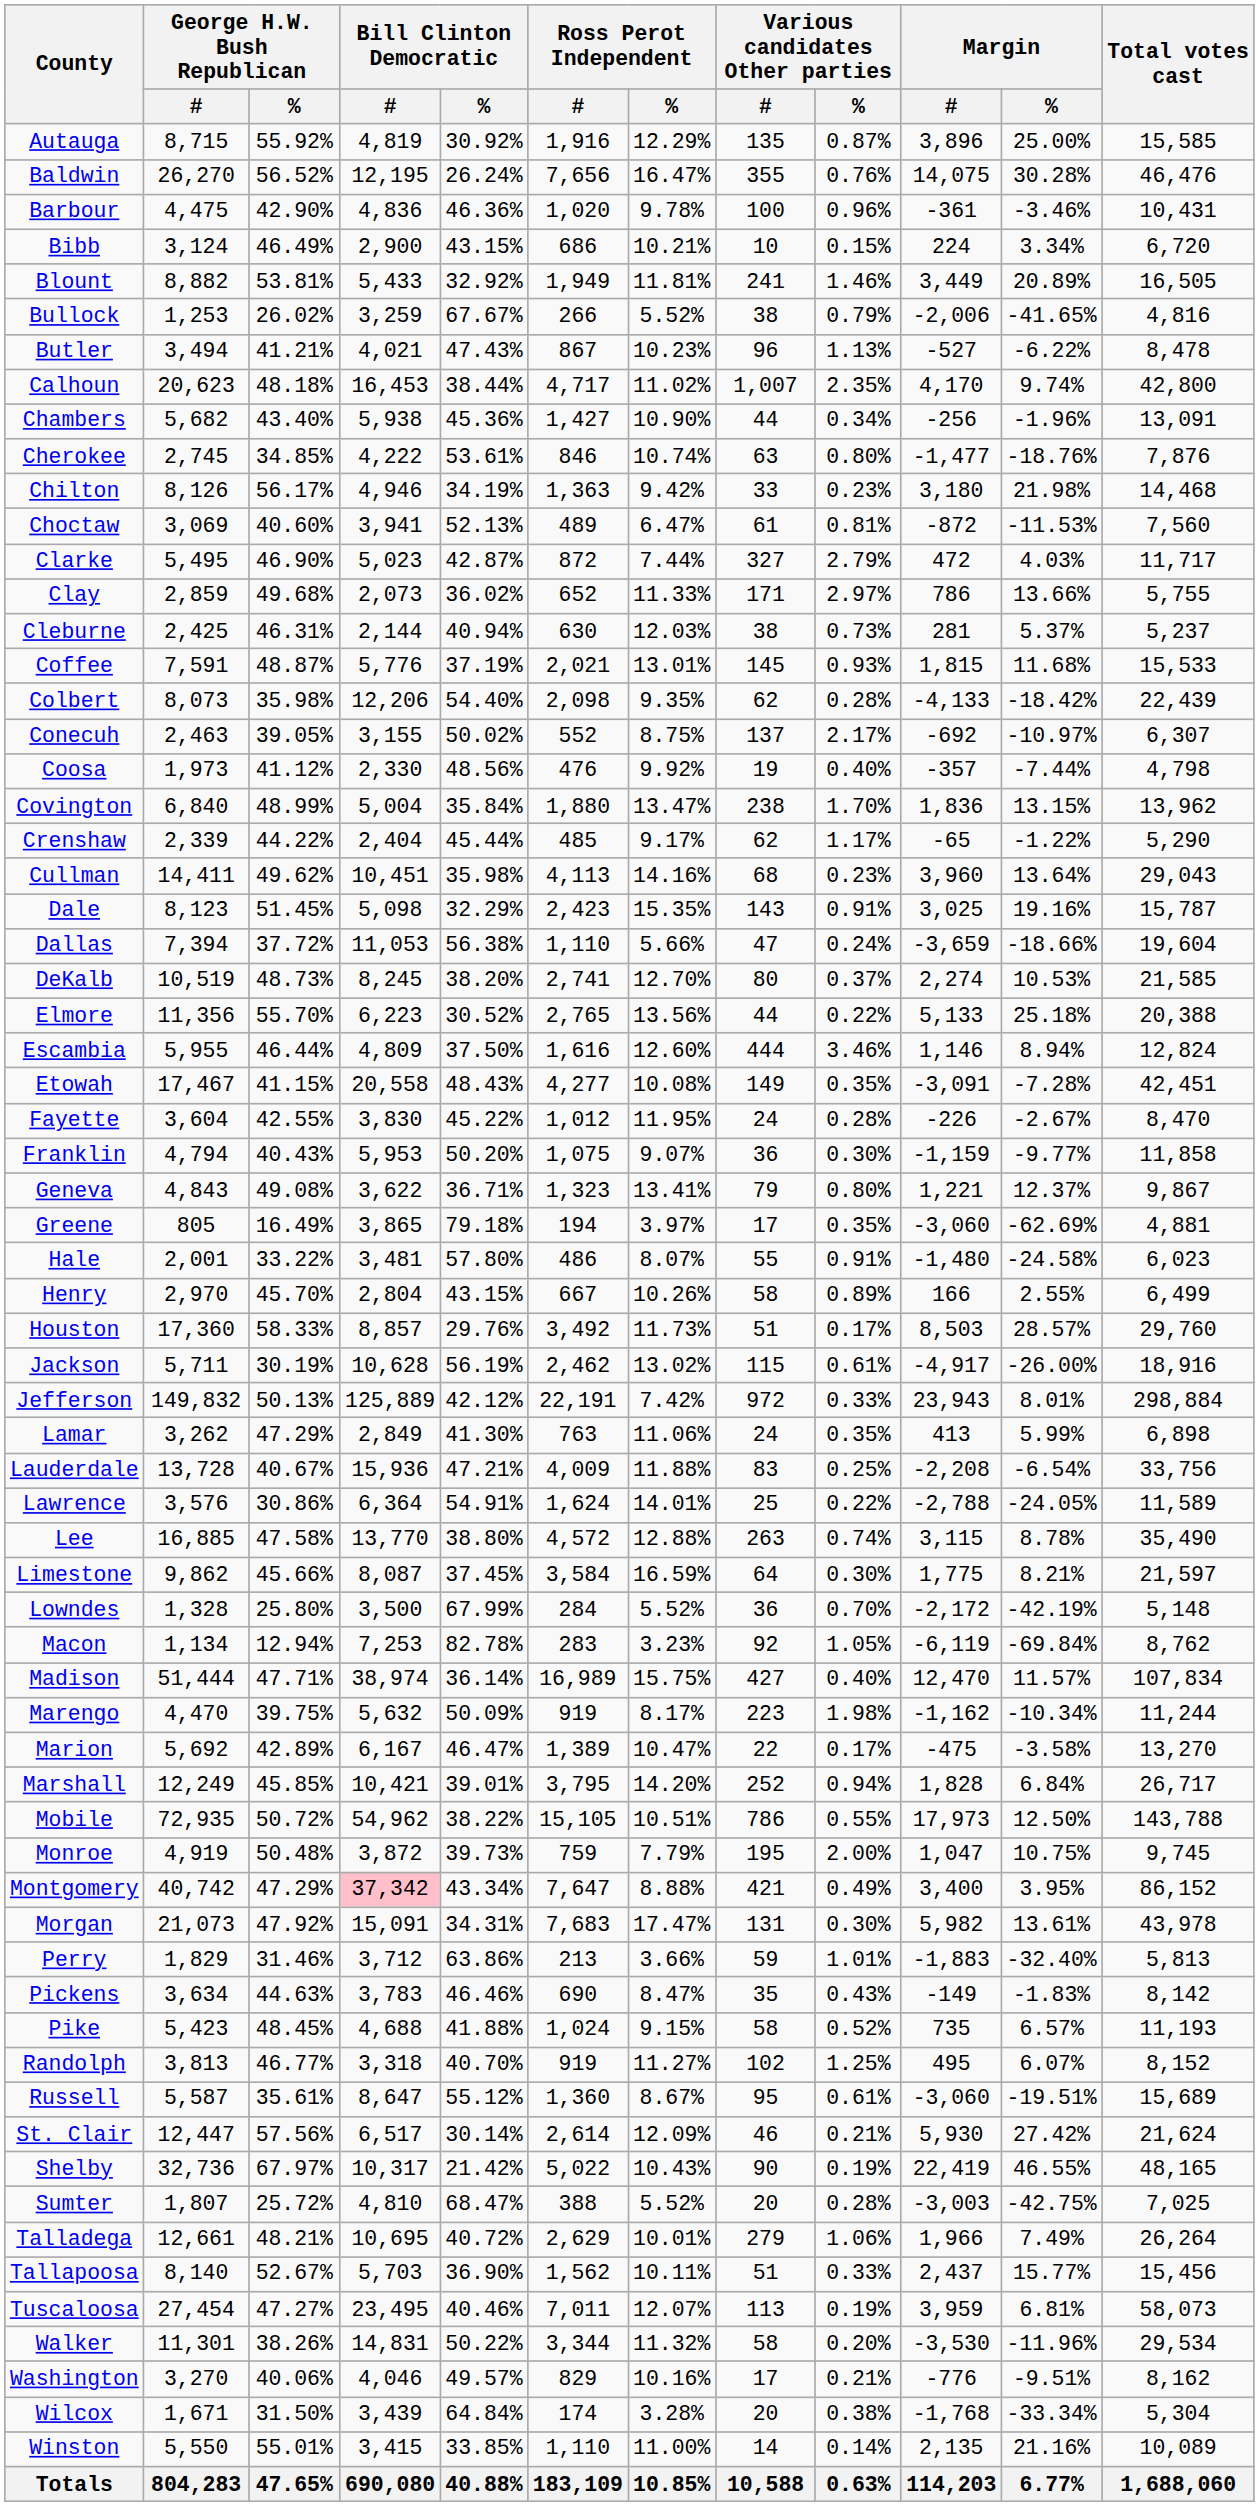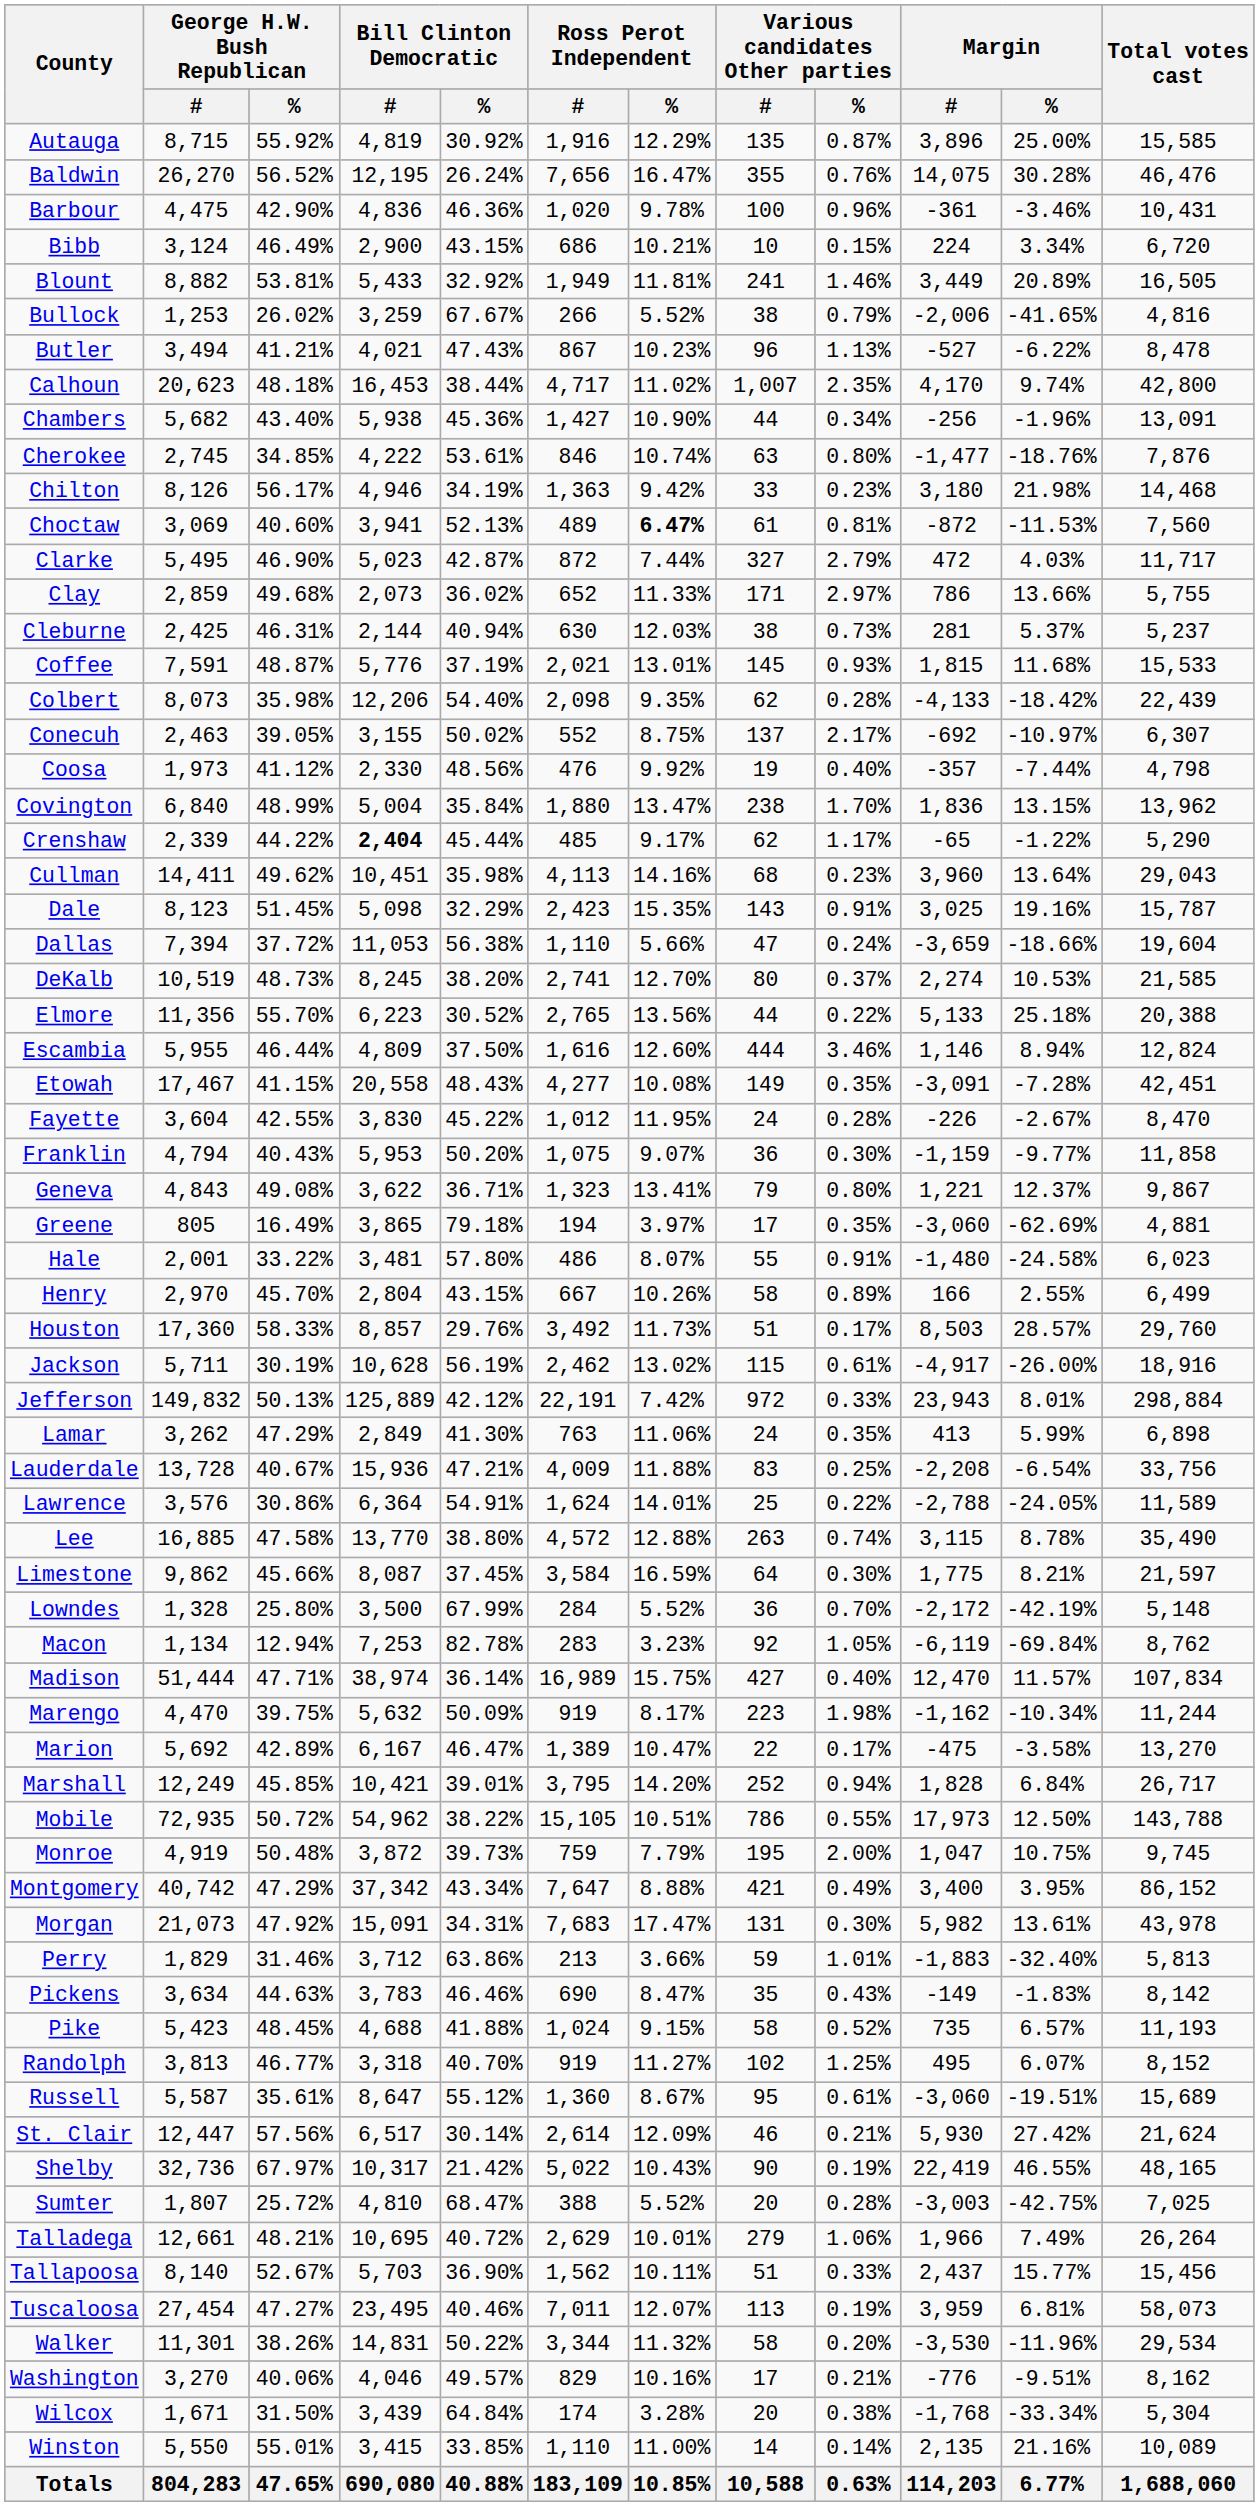(672, 526) normal -> (672, 526) bold
(390, 841) normal -> (390, 841) bold
(390, 1890) pink background -> (390, 1890) no background
